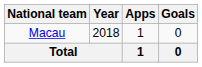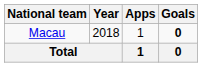(178, 33) normal -> (178, 33) bold
